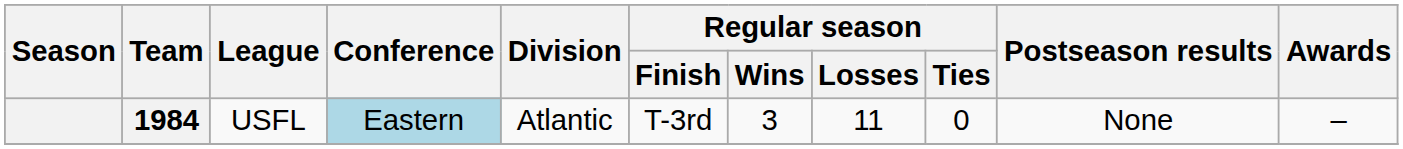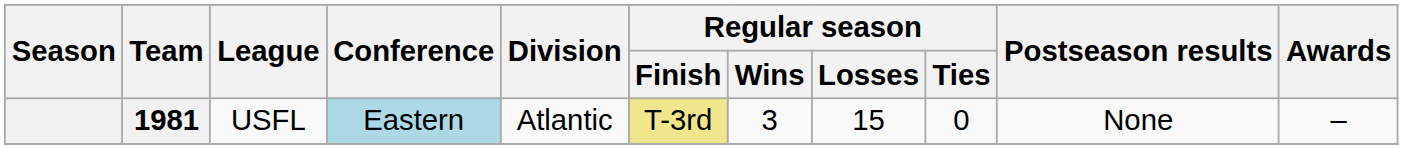(166, 120) 1984 -> (166, 120) 1981
(678, 120) no background -> (678, 120) khaki background
(868, 120) 11 -> (868, 120) 15
